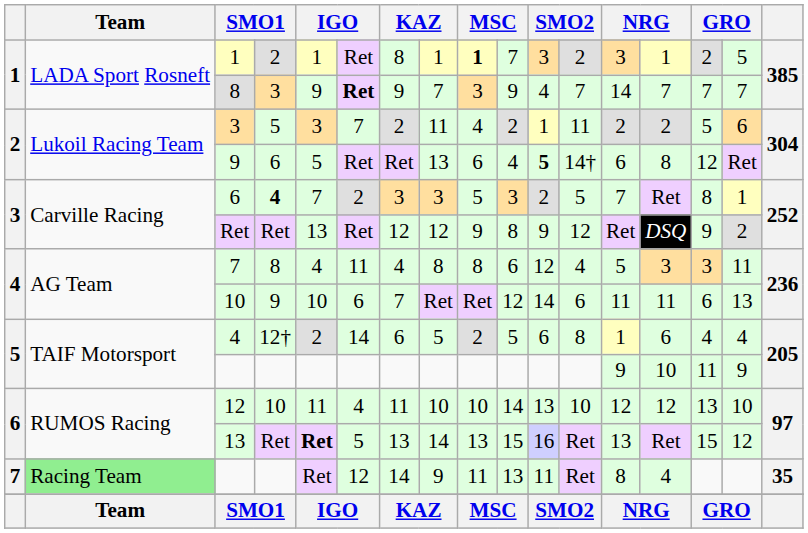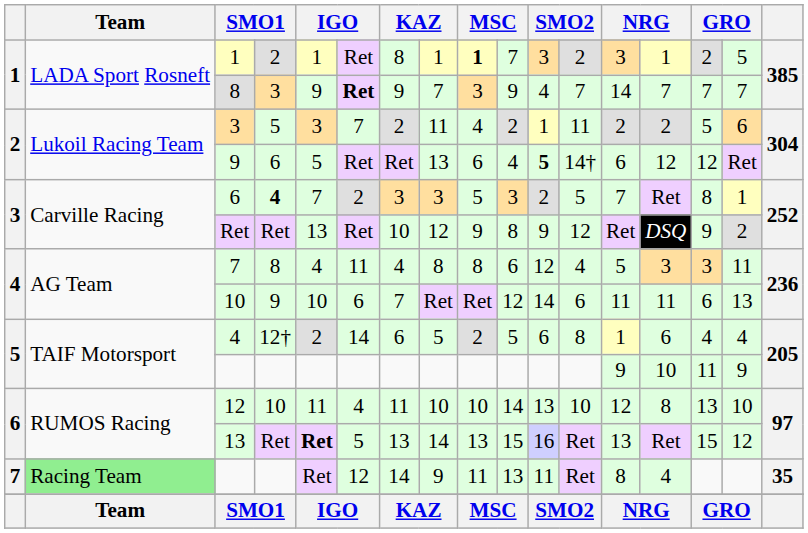(666, 161) 8 -> (666, 161) 12
(399, 231) 12 -> (399, 231) 10
(666, 406) 12 -> (666, 406) 8
